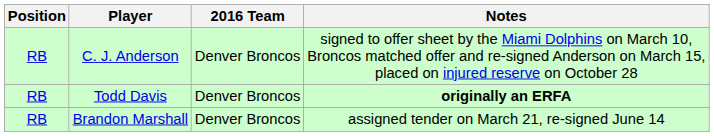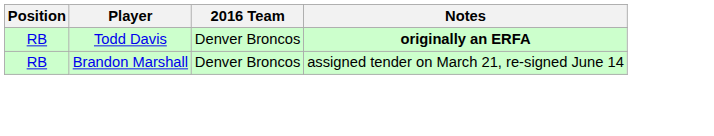- row: (130, 56)
